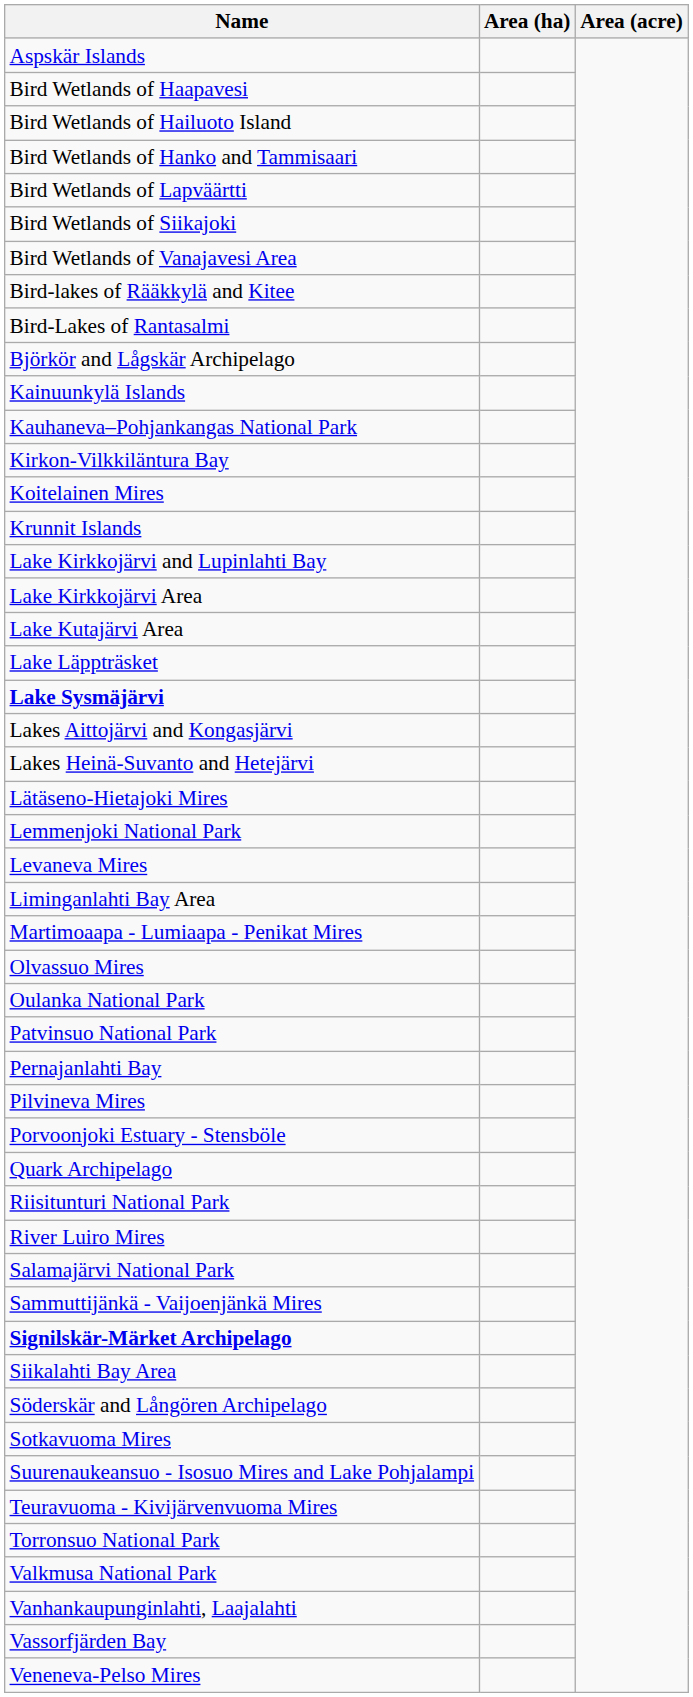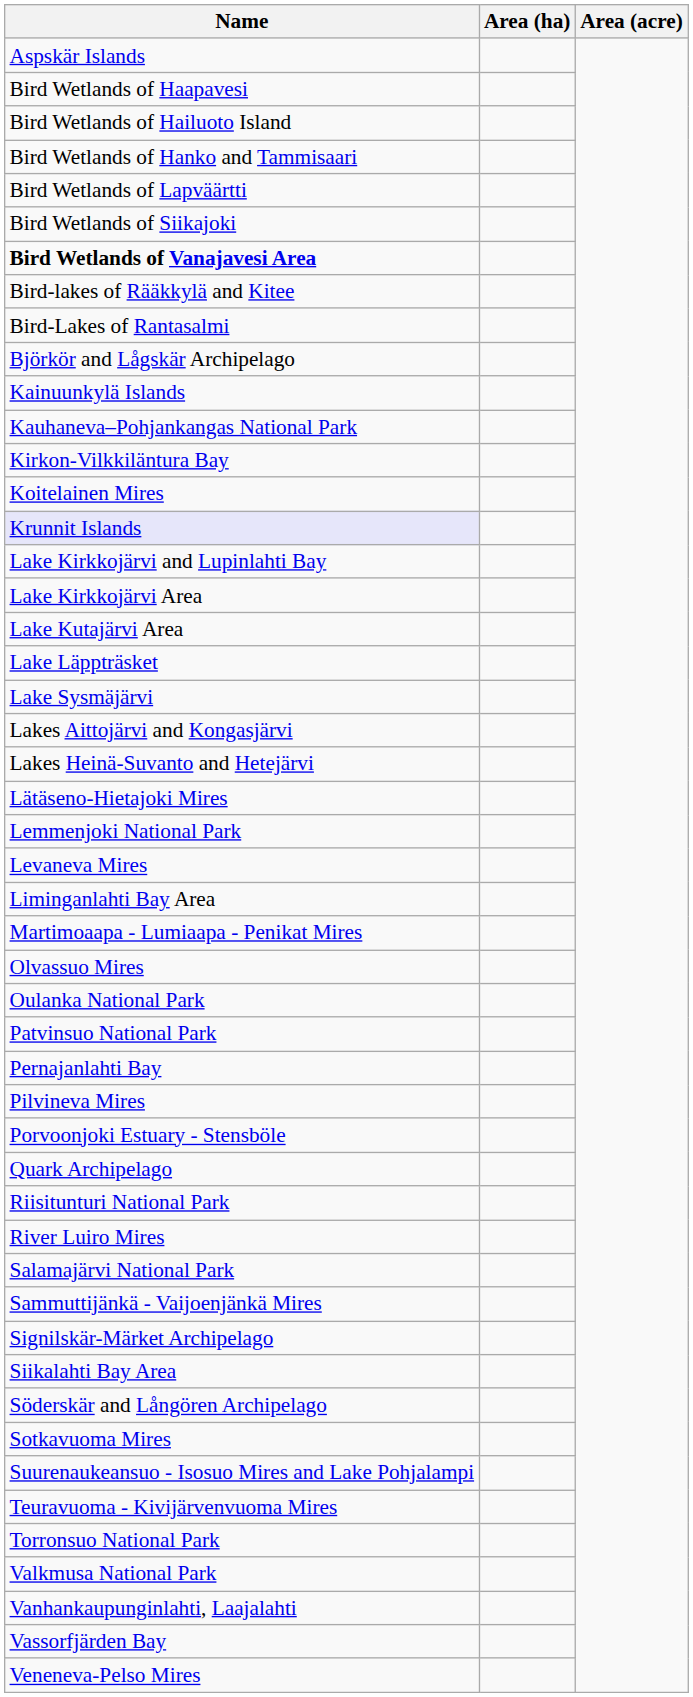(153, 257) normal -> (163, 257) bold
(75, 527) no background -> (75, 527) lavender background
(87, 696) bold -> (81, 696) normal
(151, 1337) bold -> (141, 1337) normal
